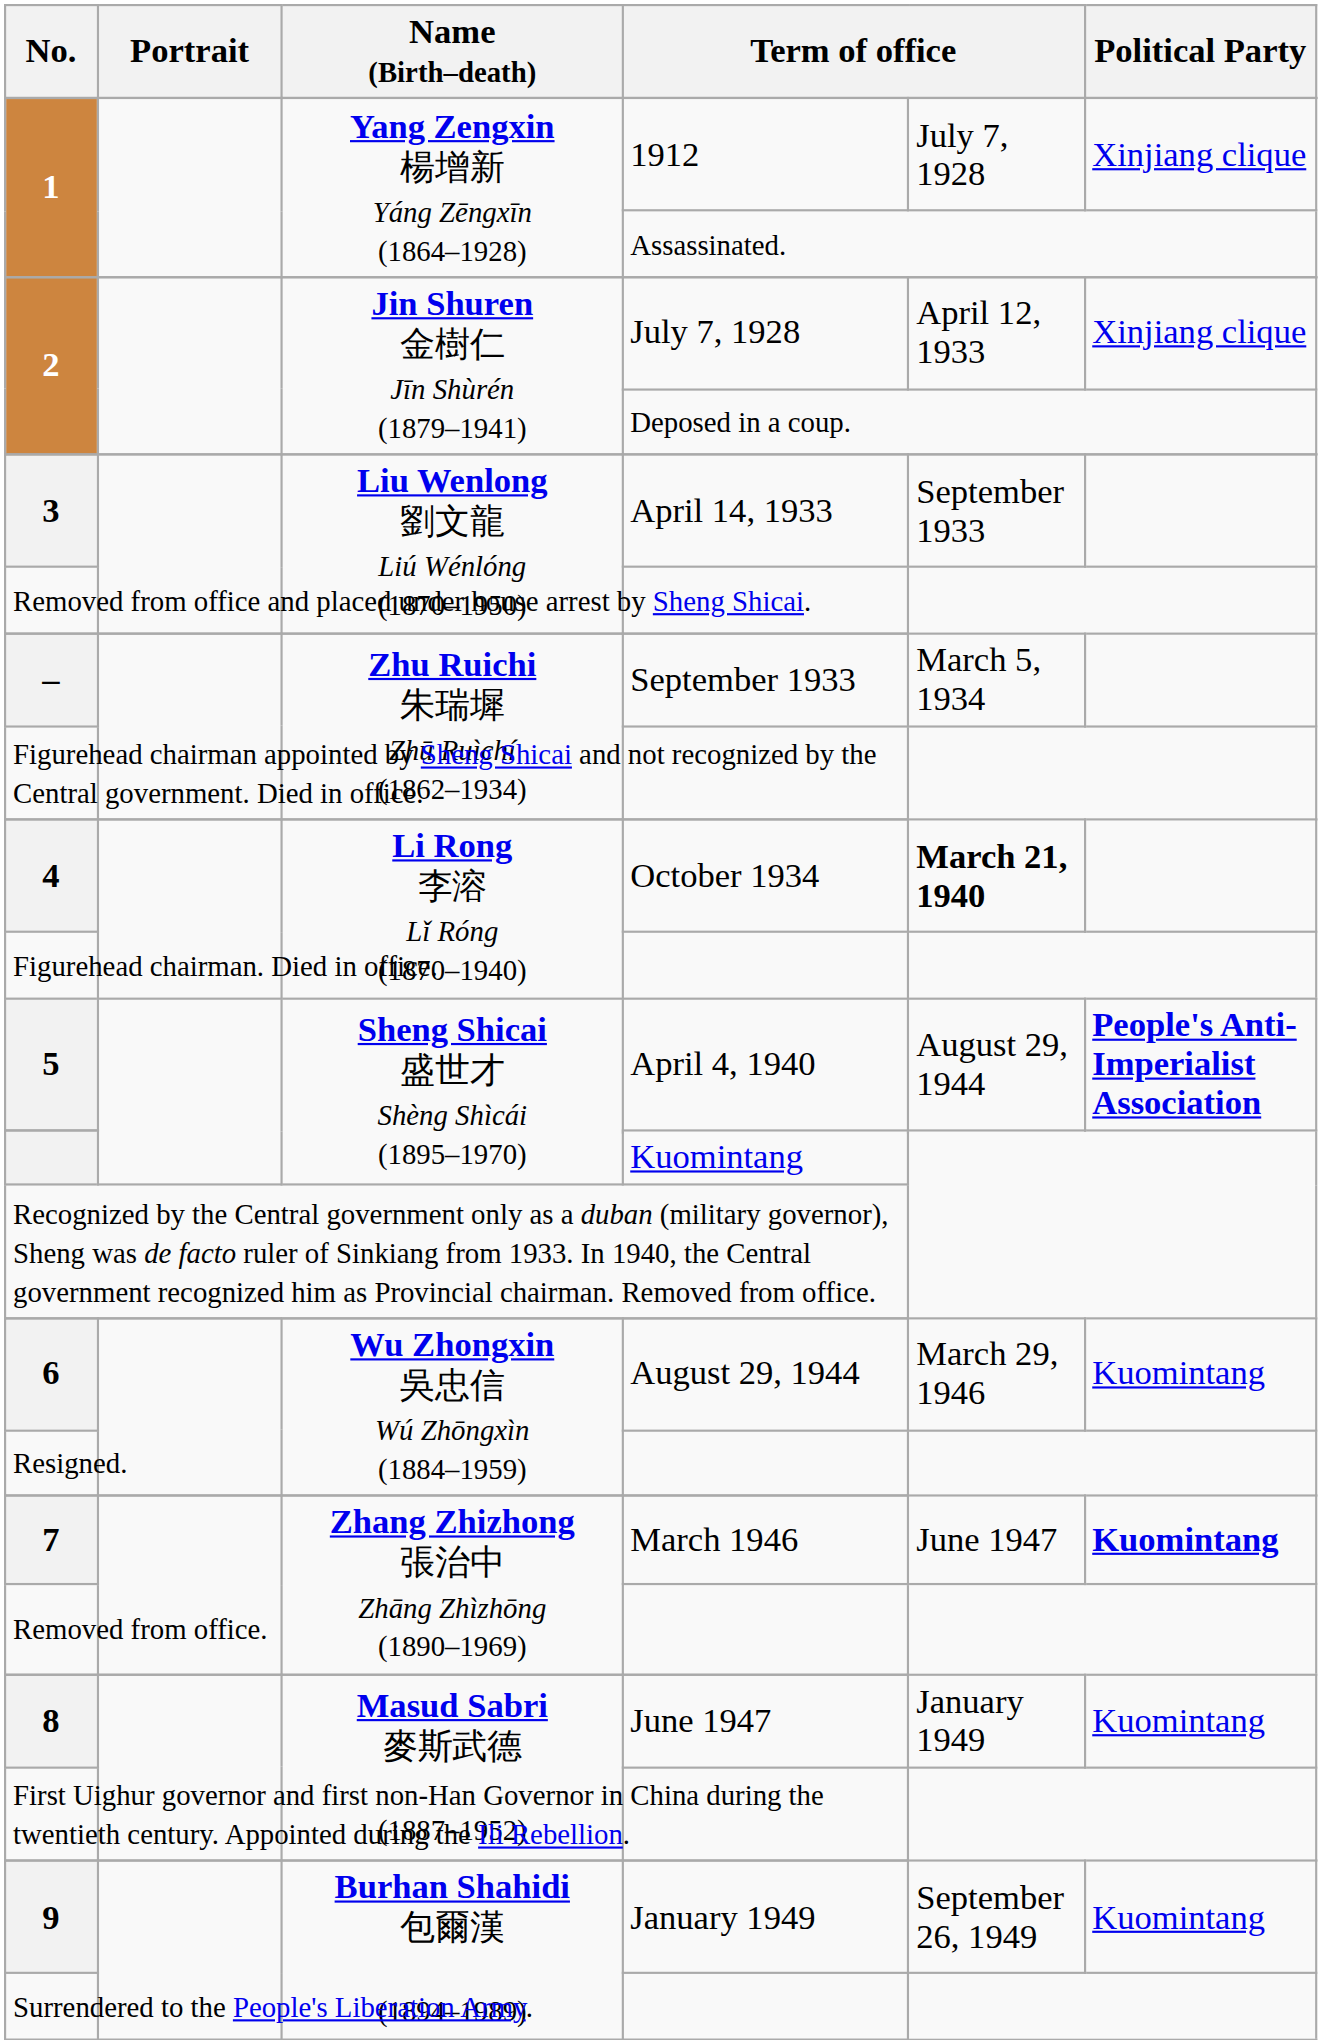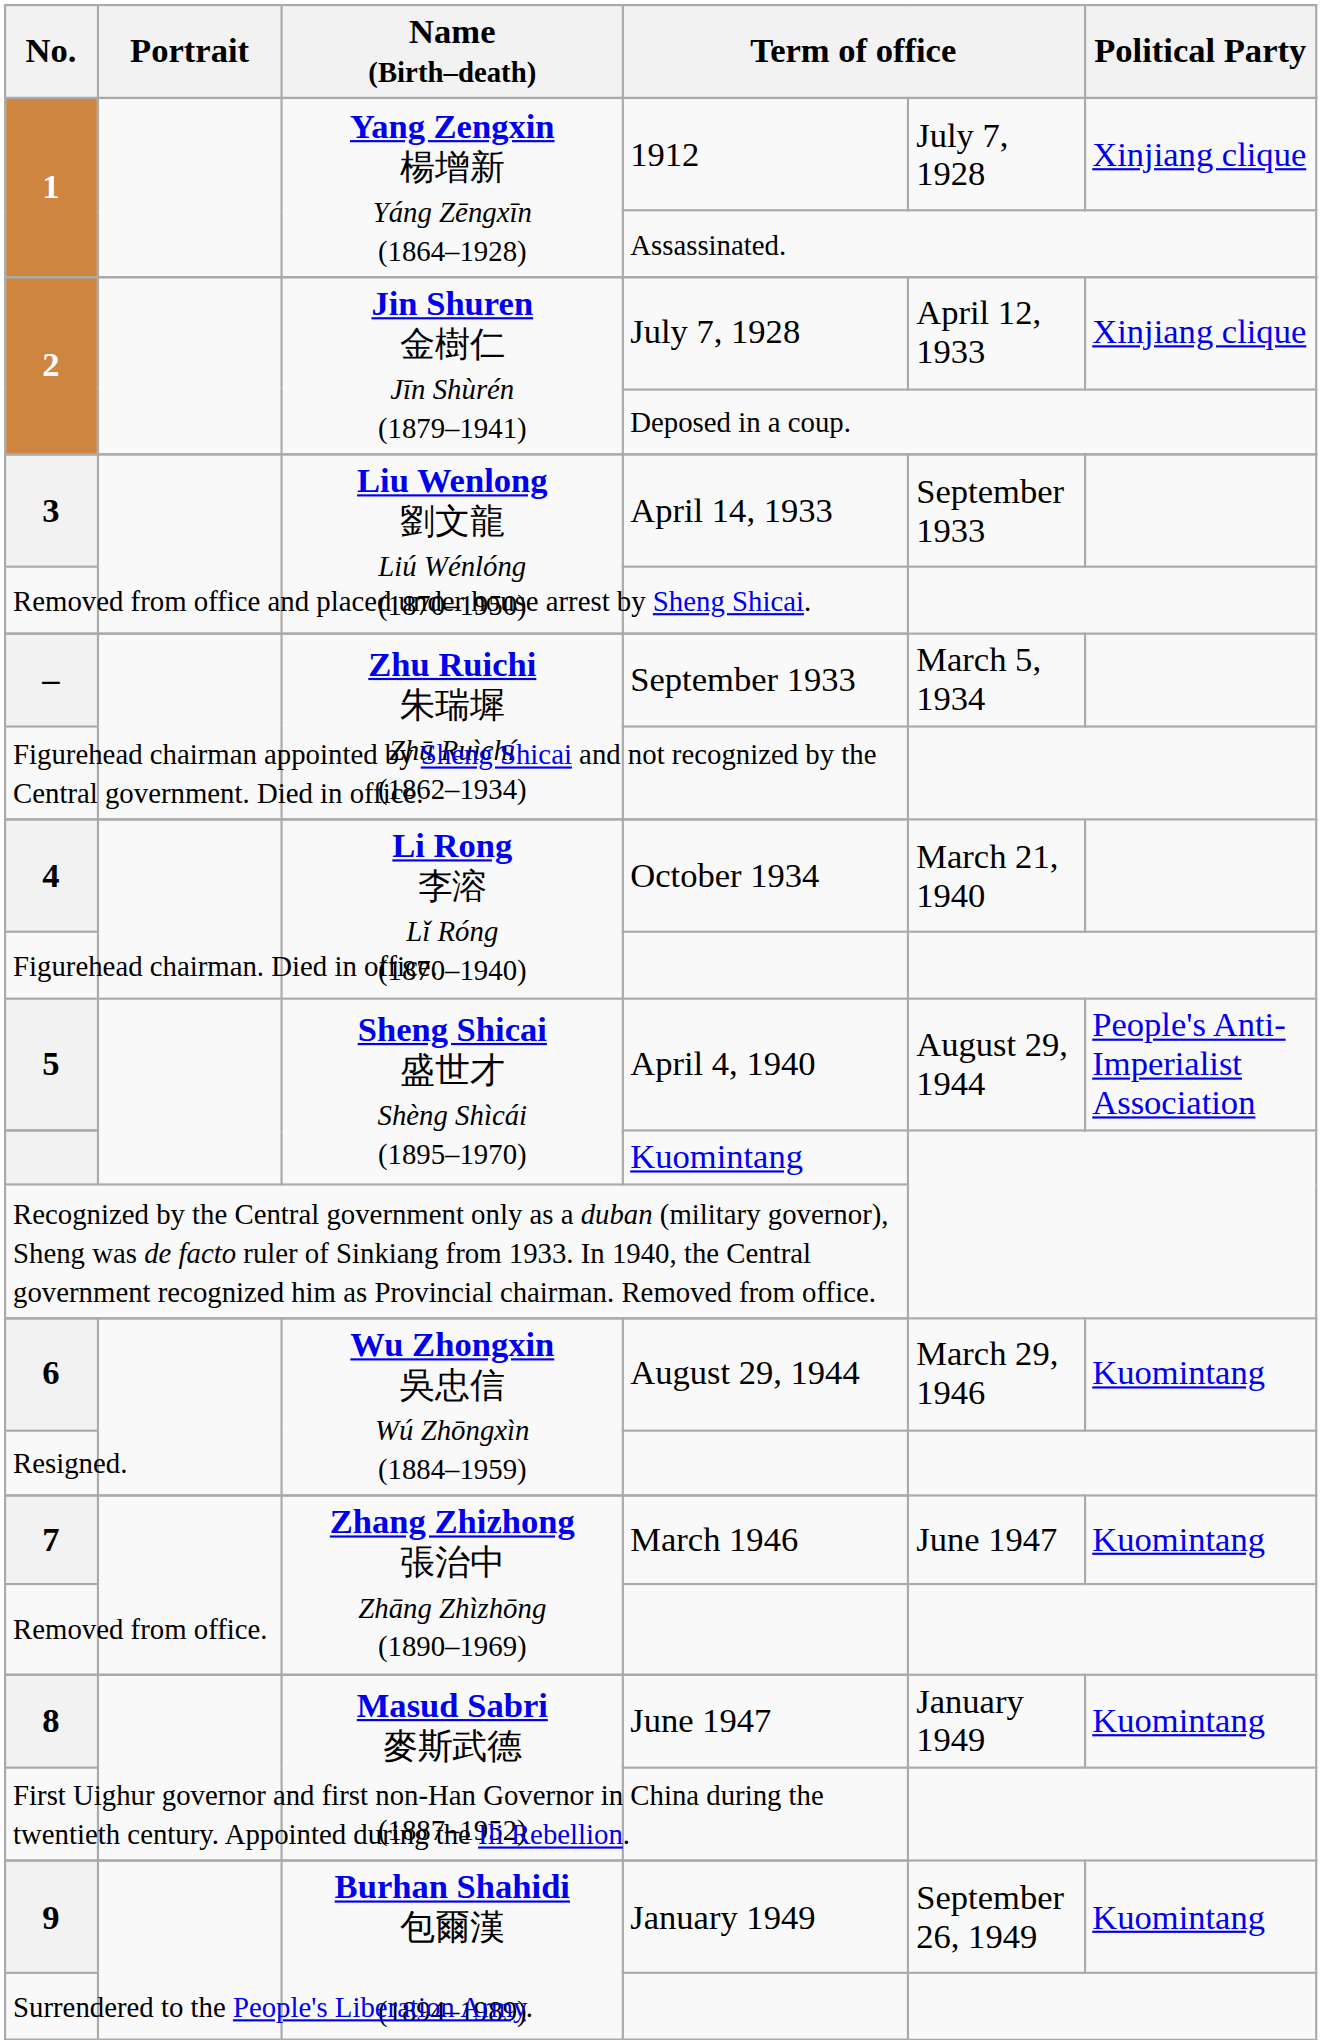(992, 875) bold -> (987, 875) normal
(1194, 1063) bold -> (1189, 1063) normal
(1185, 1539) bold -> (1179, 1539) normal
